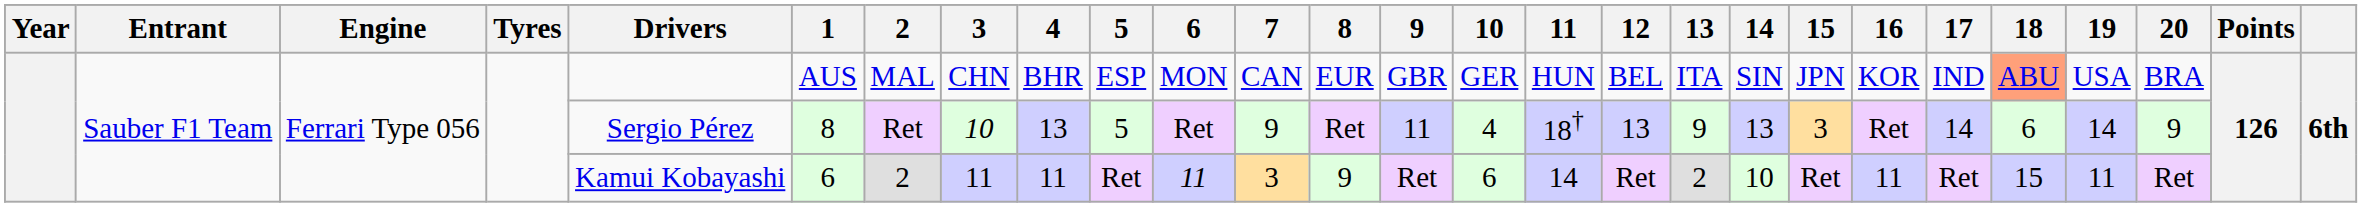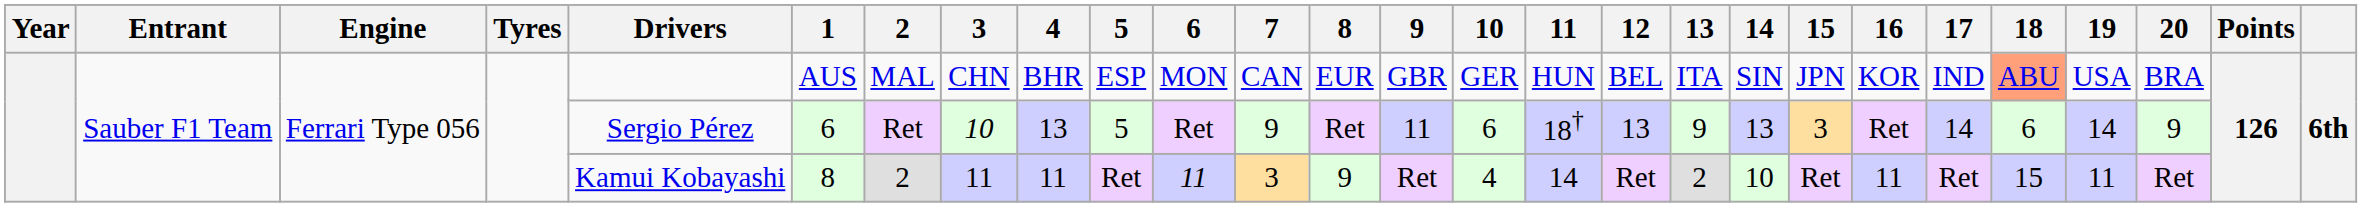(828, 127) 8 -> (828, 127) 6
(1489, 127) 4 -> (1489, 127) 6
(828, 178) 6 -> (828, 178) 8
(1489, 178) 6 -> (1489, 178) 4
